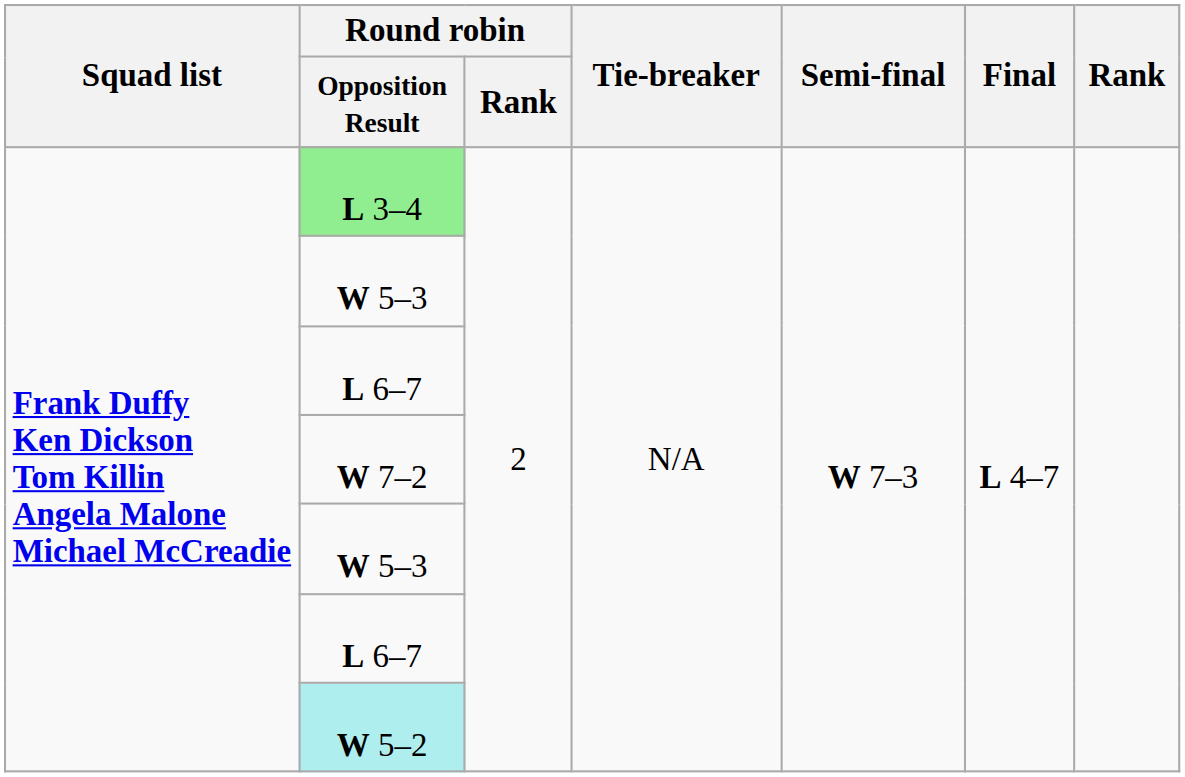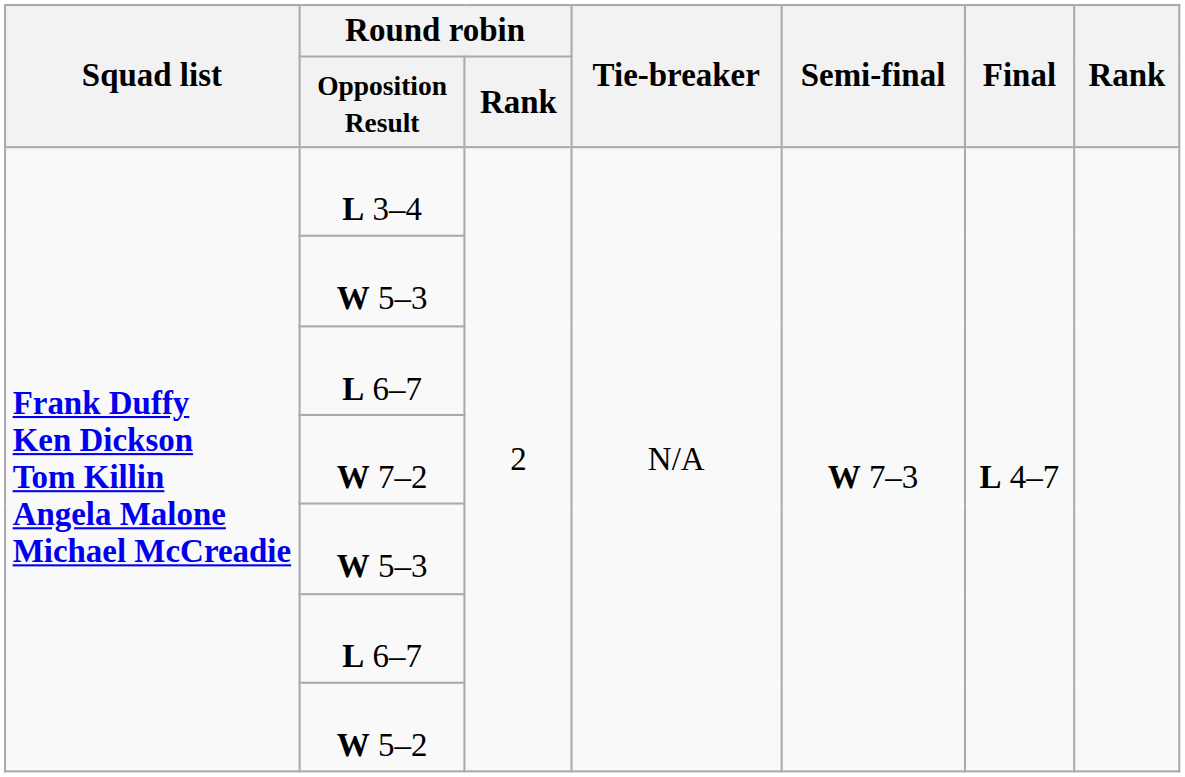(382, 209) lightgreen background -> (382, 209) no background
(382, 745) paleturquoise background -> (382, 745) no background
